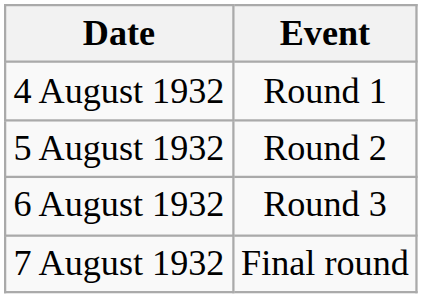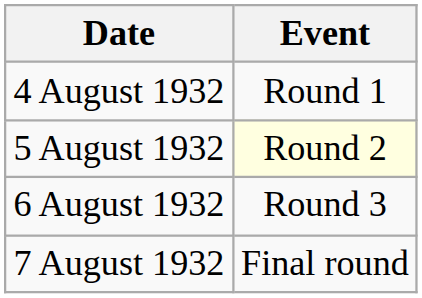(325, 147) no background -> (325, 147) lightyellow background
